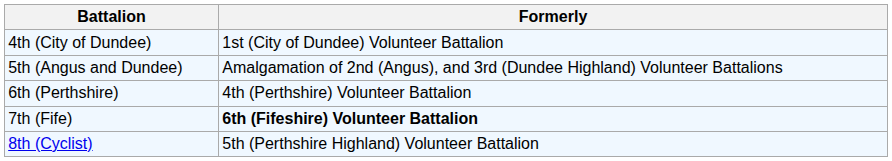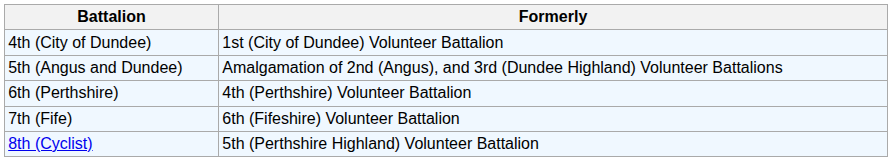(350, 118) bold -> (341, 118) normal
